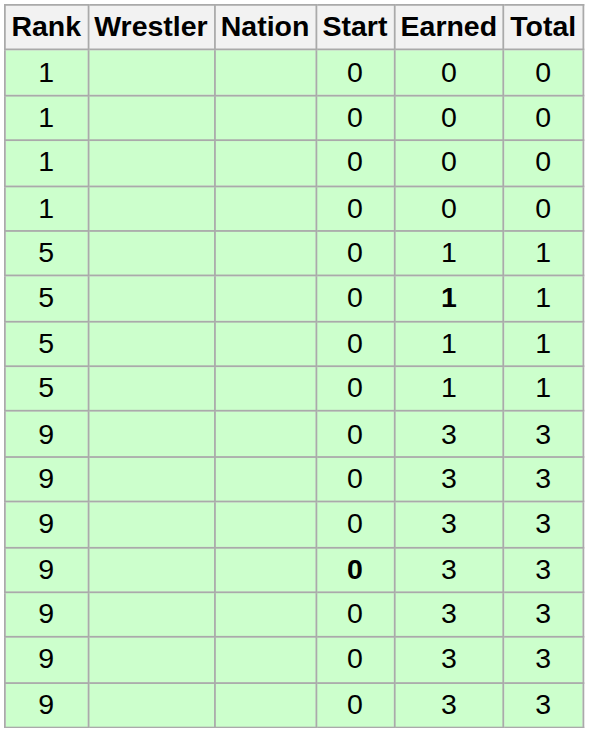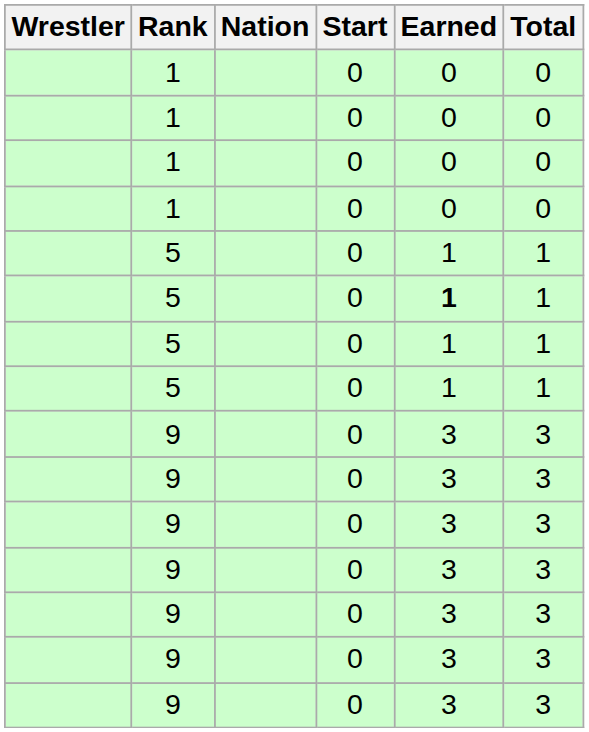columns swapped: (46, 27) <-> (151, 27)
(355, 569) bold -> (355, 569) normal
